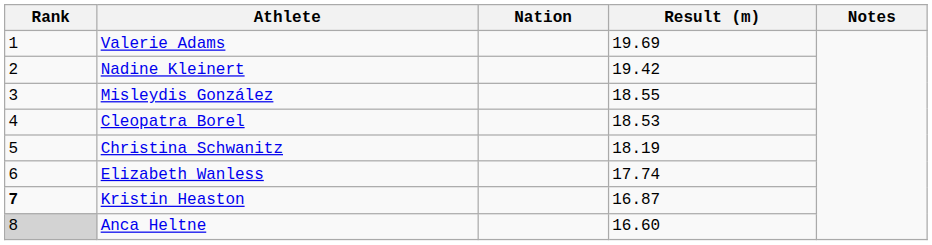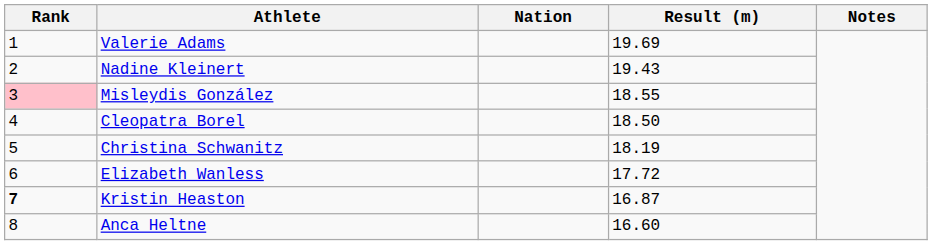(636, 70) 19.42 -> (636, 70) 19.43
(13, 96) no background -> (13, 96) pink background
(636, 122) 18.53 -> (636, 122) 18.50
(636, 174) 17.74 -> (636, 174) 17.72
(13, 226) lightgrey background -> (13, 226) no background
